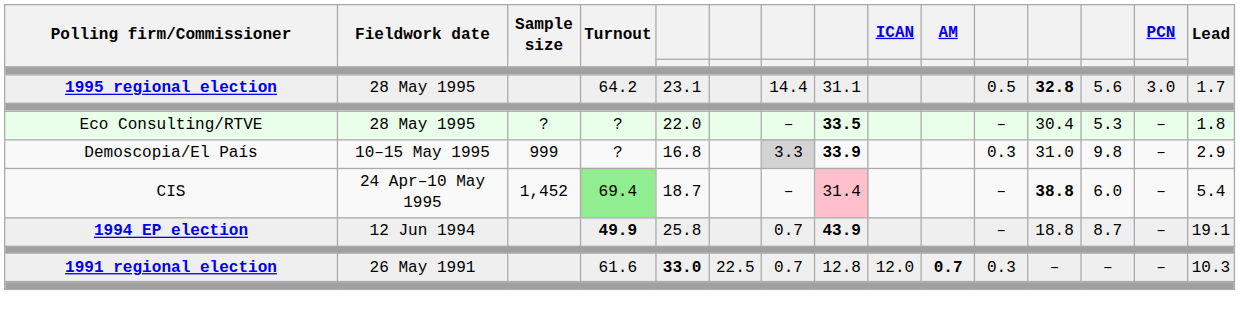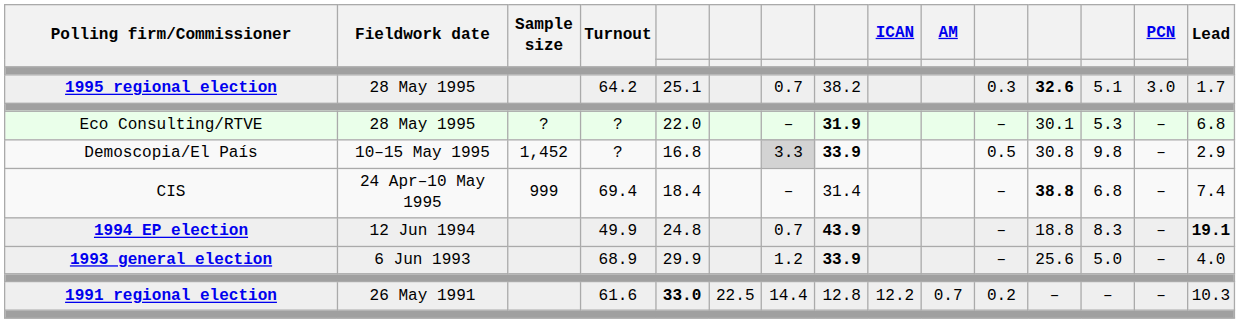(682, 89) 23.1 -> (682, 89) 25.1
(788, 89) 14.4 -> (788, 89) 0.7
(842, 89) 31.1 -> (842, 89) 38.2
(1001, 89) 0.5 -> (1001, 89) 0.3
(1055, 89) 32.8 -> (1055, 89) 32.6
(1108, 89) 5.6 -> (1108, 89) 5.1
(842, 126) 33.5 -> (842, 126) 31.9
(1055, 126) 30.4 -> (1055, 126) 30.1
(1211, 126) 1.8 -> (1211, 126) 6.8
(544, 154) 999 -> (544, 154) 1,452
(1001, 154) 0.3 -> (1001, 154) 0.5
(1055, 154) 31.0 -> (1055, 154) 30.8
(544, 193) 1,452 -> (544, 193) 999
(618, 193) lightgreen background -> (618, 193) no background
(682, 193) 18.7 -> (682, 193) 18.4
(842, 193) pink background -> (842, 193) no background
(1108, 193) 6.0 -> (1108, 193) 6.8
(1211, 193) 5.4 -> (1211, 193) 7.4
(618, 232) bold -> (618, 232) normal
(682, 232) 25.8 -> (682, 232) 24.8
(1108, 232) 8.7 -> (1108, 232) 8.3
(1211, 232) normal -> (1211, 232) bold
+ row: (171, 260)
(788, 268) 0.7 -> (788, 297) 14.4
(895, 268) 12.0 -> (895, 297) 12.2
(948, 268) bold -> (948, 297) normal
(1001, 268) 0.3 -> (1001, 297) 0.2
